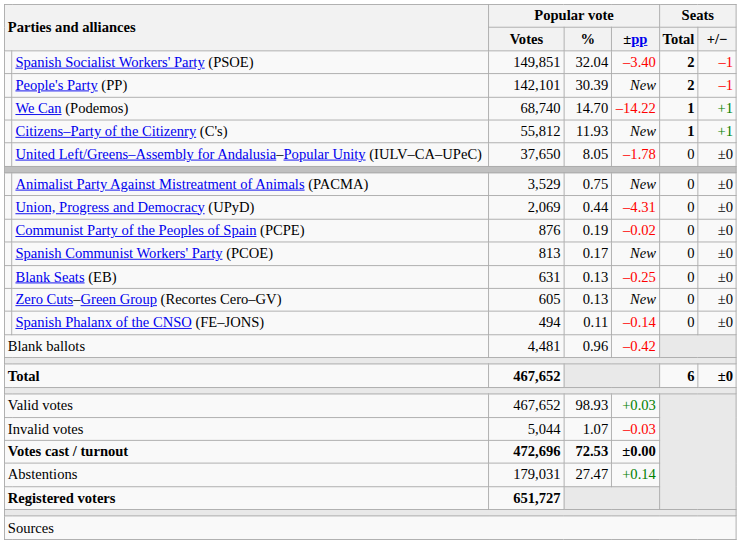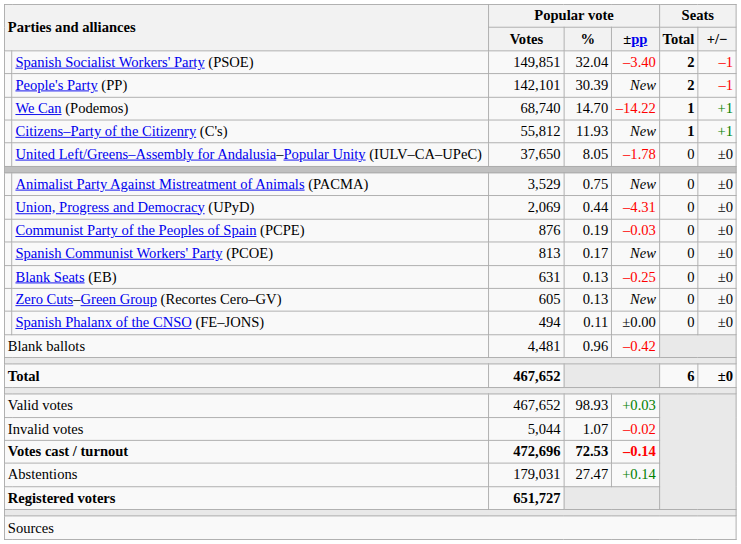(639, 230) –0.02 -> (639, 230) –0.03
(639, 322) –0.14 -> (639, 322) ±0.00
(639, 428) –0.03 -> (639, 428) –0.02
(639, 451) ±0.00 -> (639, 451) –0.14
